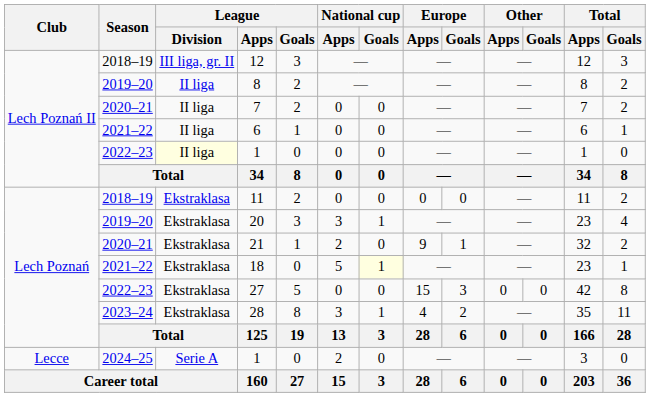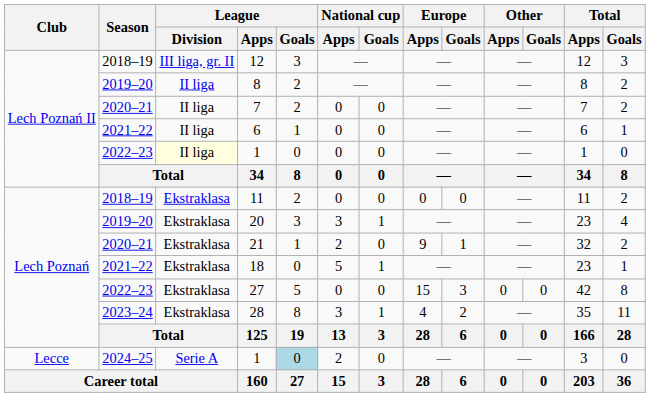(381, 267) lightyellow background -> (381, 267) no background
(297, 358) no background -> (297, 358) lightblue background
